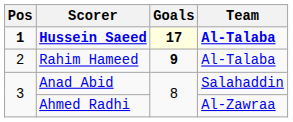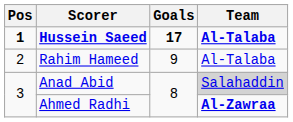(174, 38) lightyellow background -> (174, 38) no background
(174, 61) bold -> (174, 61) normal
(243, 83) no background -> (243, 83) lightgrey background
(238, 106) normal -> (238, 106) bold
